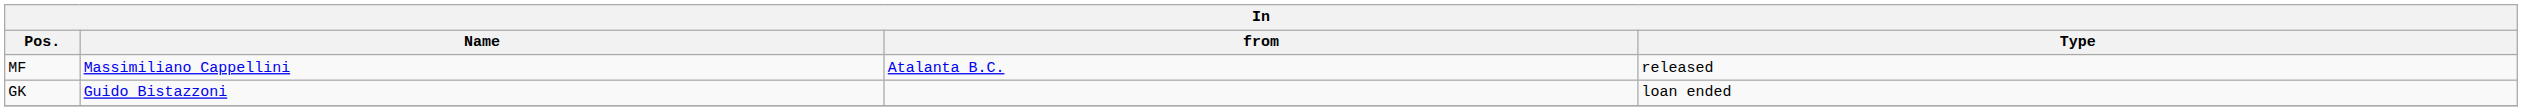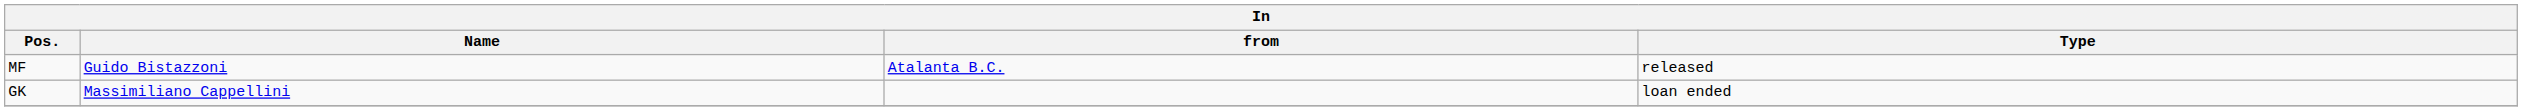(187, 67) Massimiliano Cappellini -> (155, 67) Guido Bistazzoni
(155, 92) Guido Bistazzoni -> (187, 92) Massimiliano Cappellini
